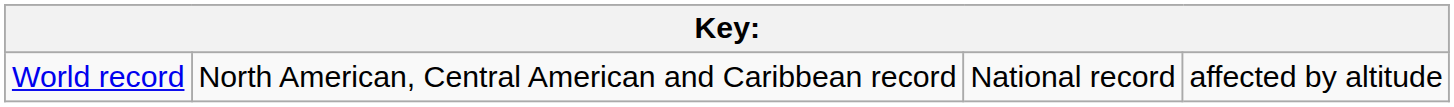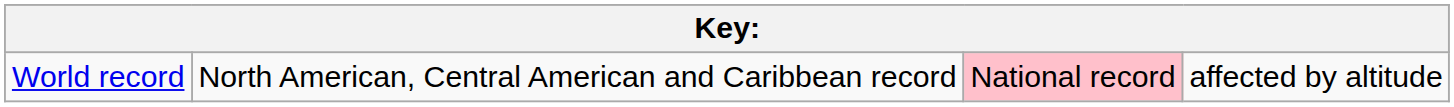(1073, 76) no background -> (1073, 76) pink background
